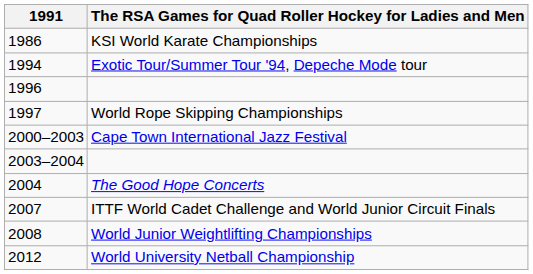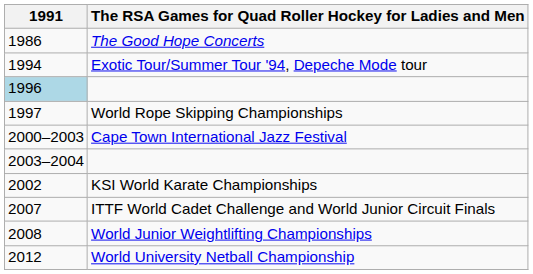(204, 40) KSI World Karate Championships -> (178, 40) The Good Hope Concerts
(25, 88) no background -> (25, 88) lightblue background
(25, 185) 2004 -> (25, 185) 2002
(178, 185) The Good Hope Concerts -> (204, 185) KSI World Karate Championships
